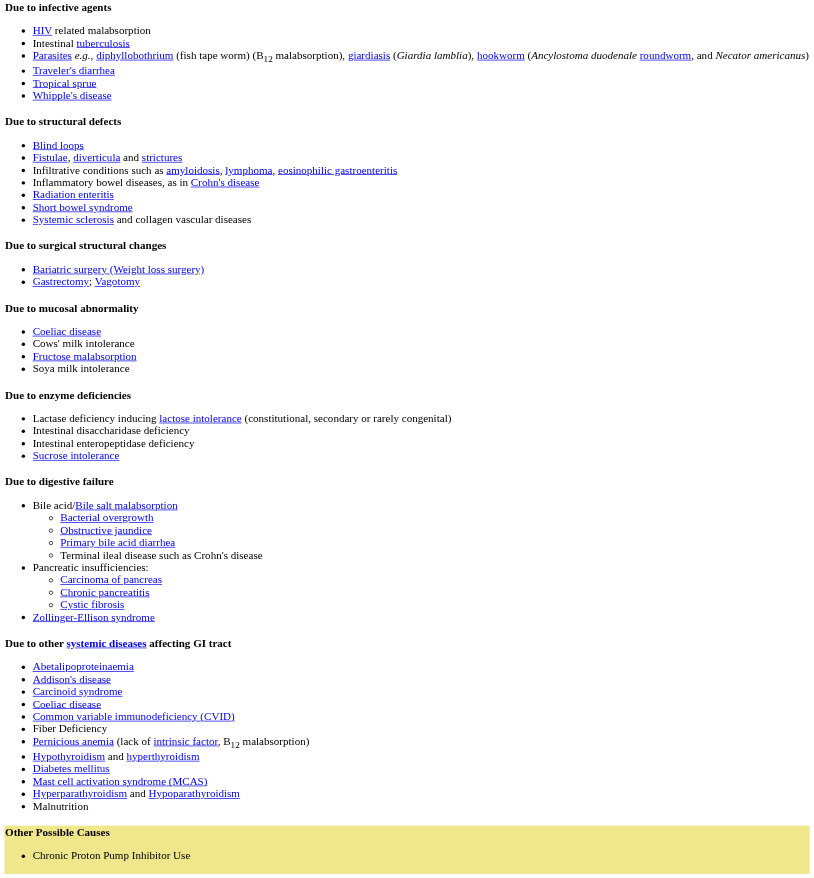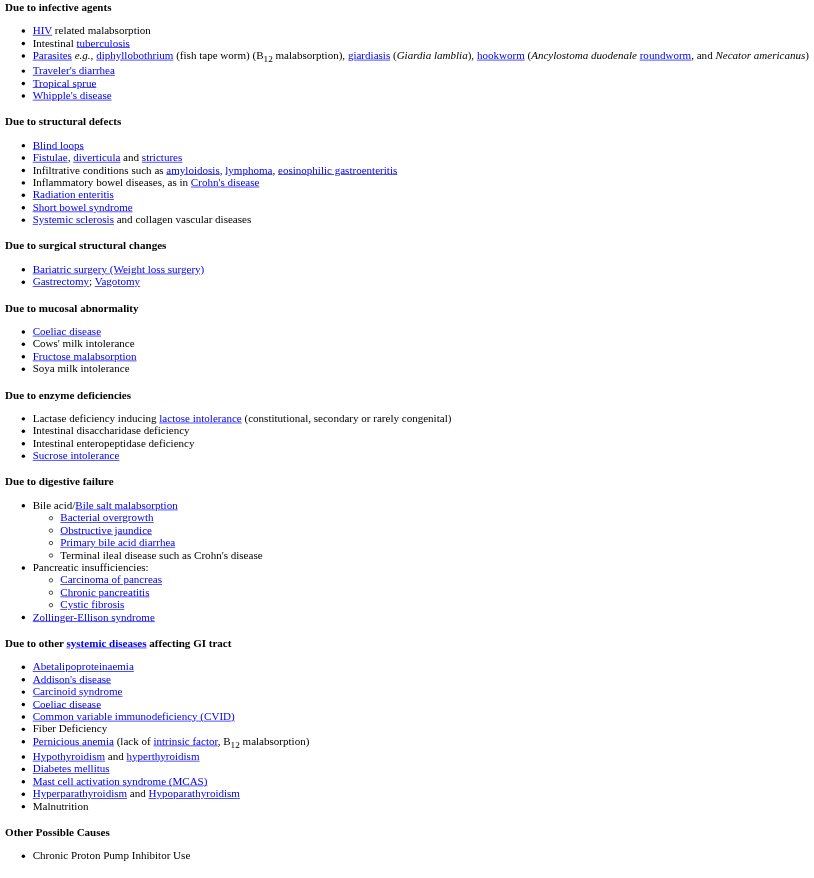(407, 845) khaki background -> (407, 845) no background
